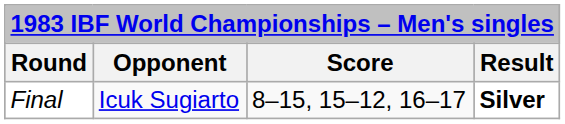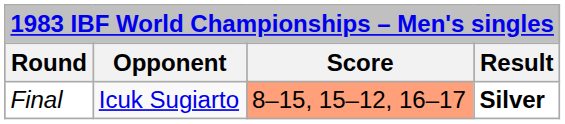(359, 100) no background -> (359, 100) lightsalmon background
